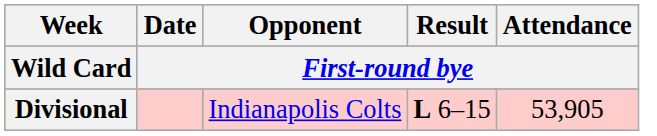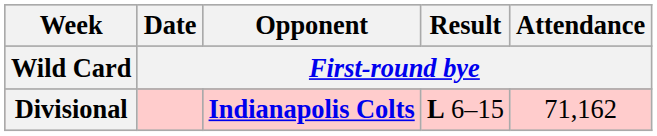(305, 109) normal -> (312, 109) bold
(567, 109) 53,905 -> (581, 109) 71,162
